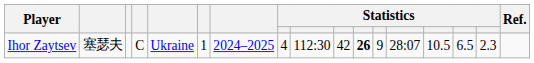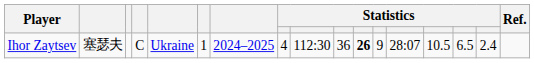(344, 45) 42 -> (344, 45) 36
(488, 45) 2.3 -> (488, 45) 2.4
